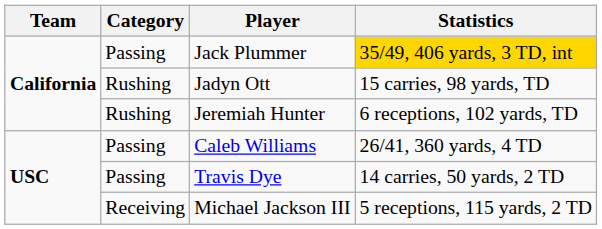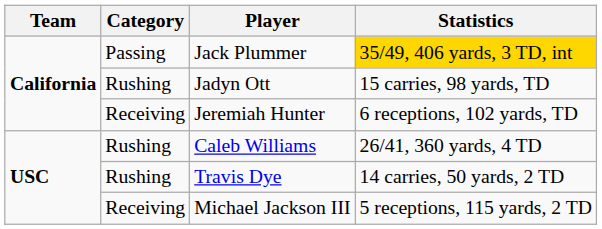(138, 114) Rushing -> (145, 114) Receiving
(135, 145) Passing -> (138, 145) Rushing
(135, 176) Passing -> (138, 176) Rushing
